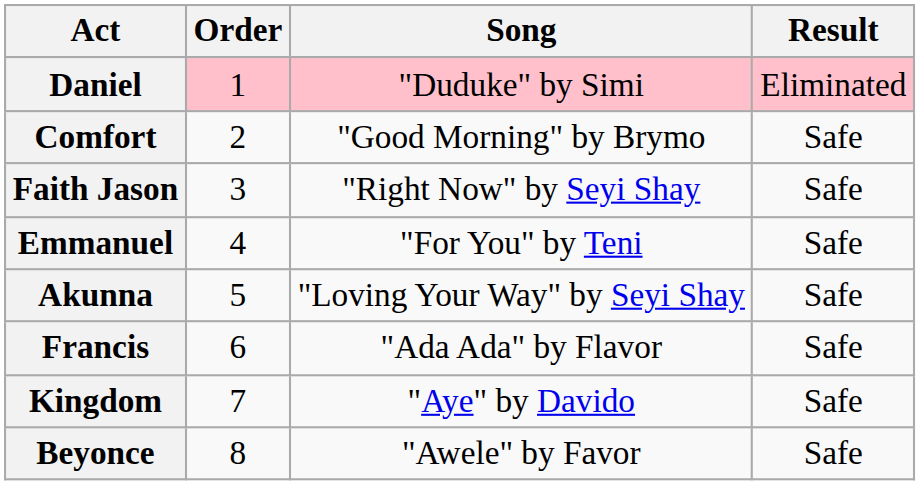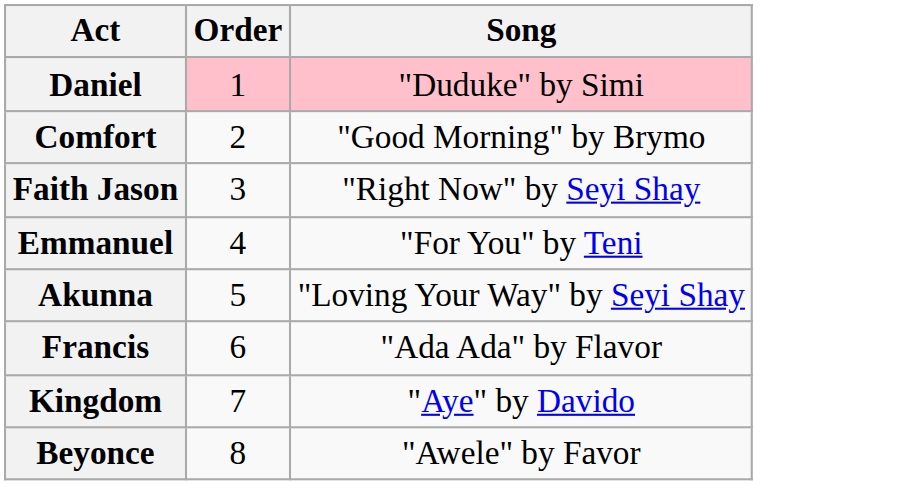- column: (833, 30)
